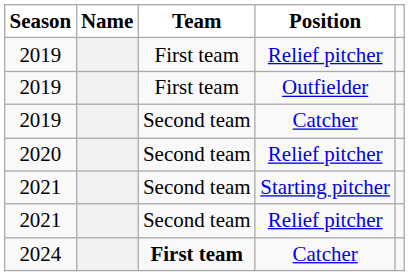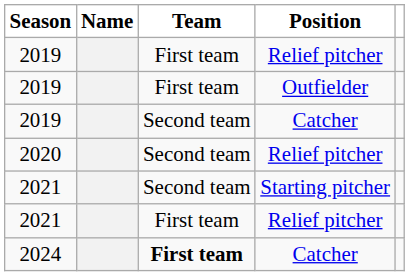(197, 220) Second team -> (197, 220) First team
